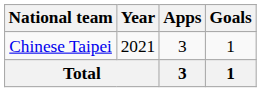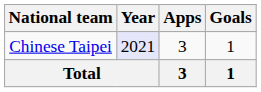(138, 45) no background -> (138, 45) lavender background
